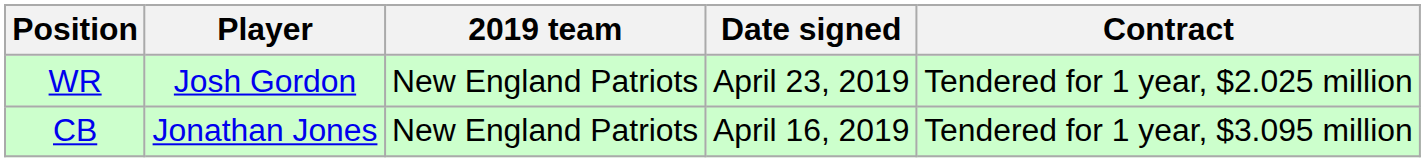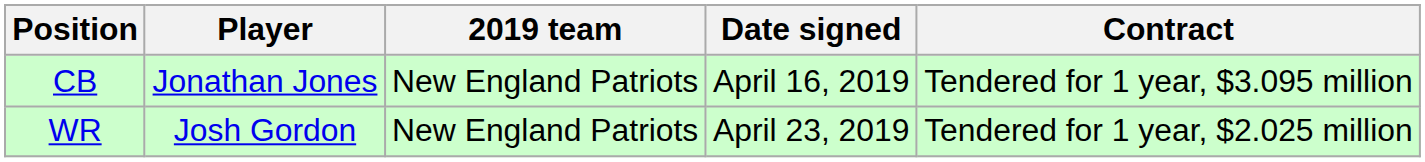rows swapped: (75, 130) <-> (75, 80)
